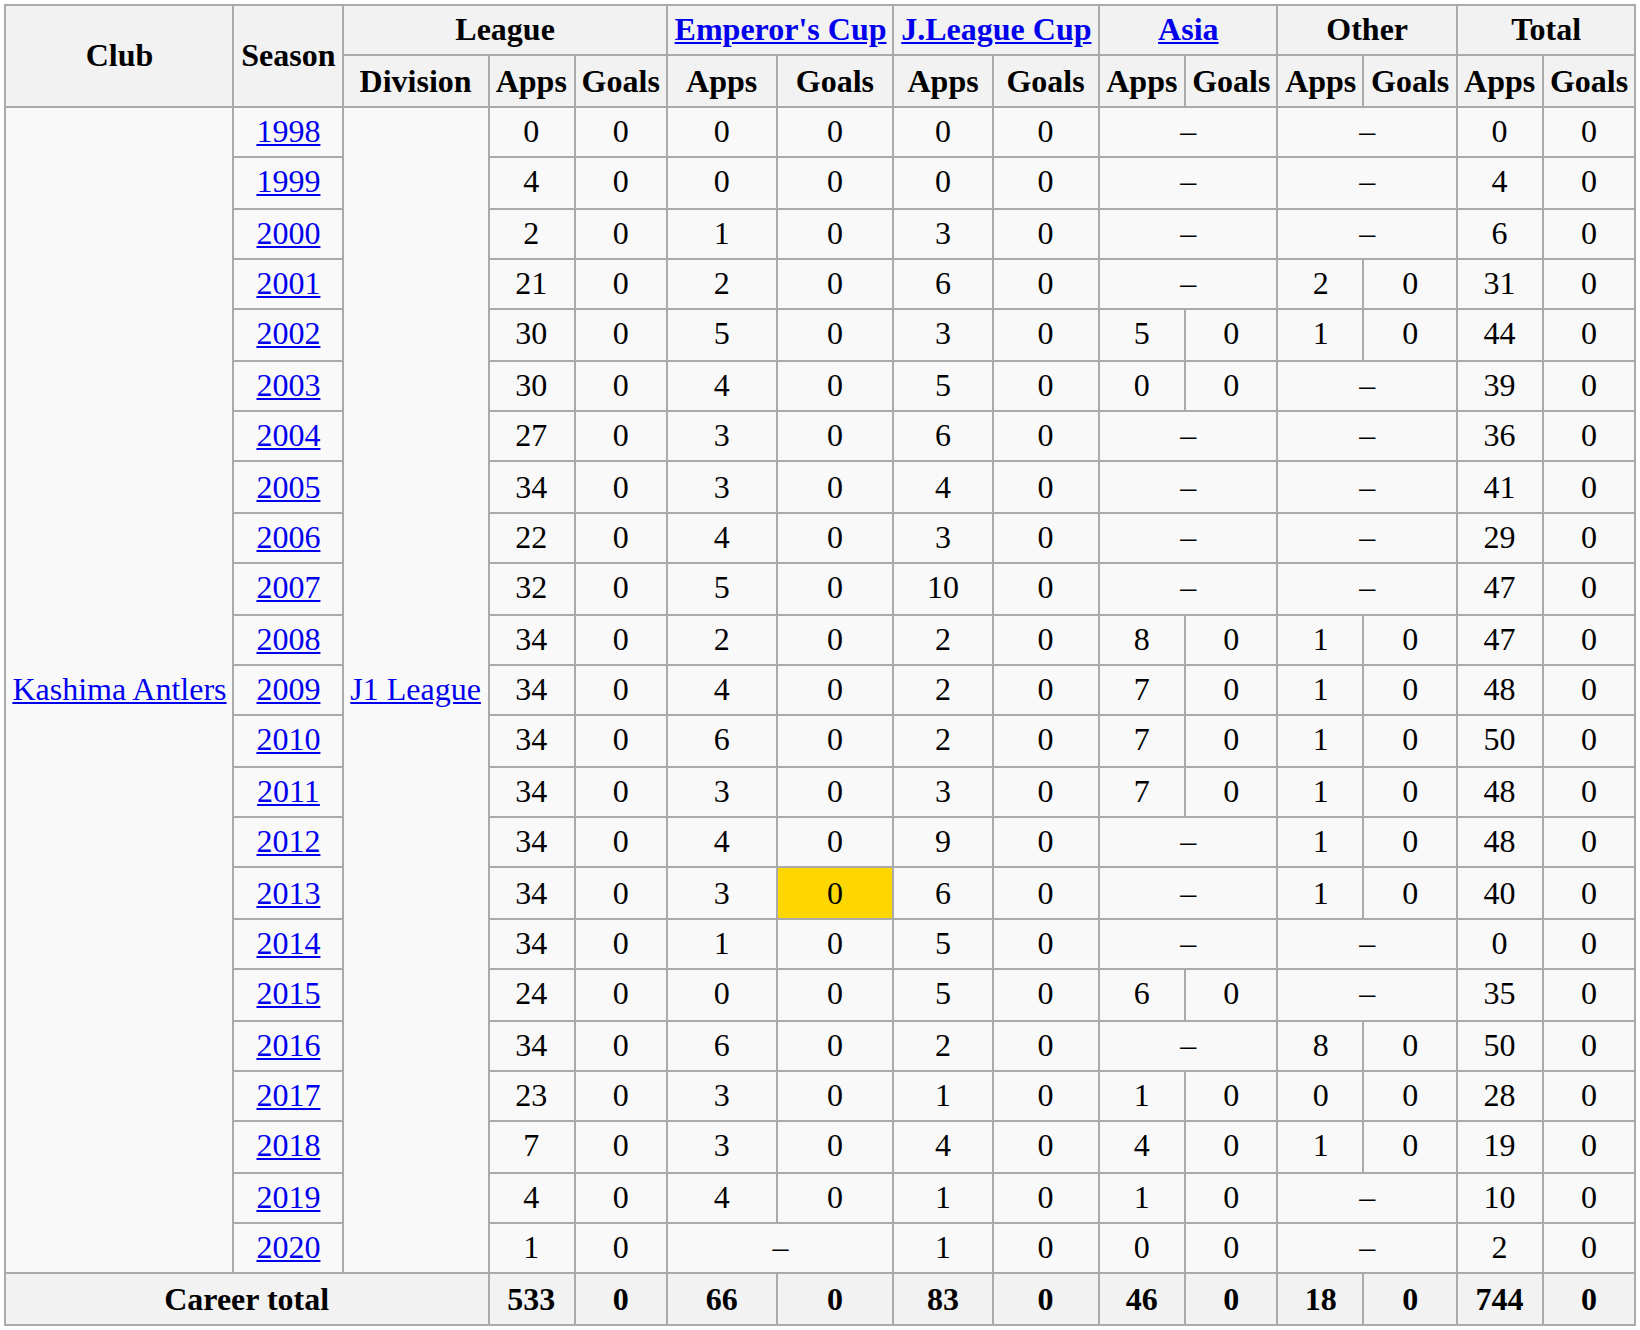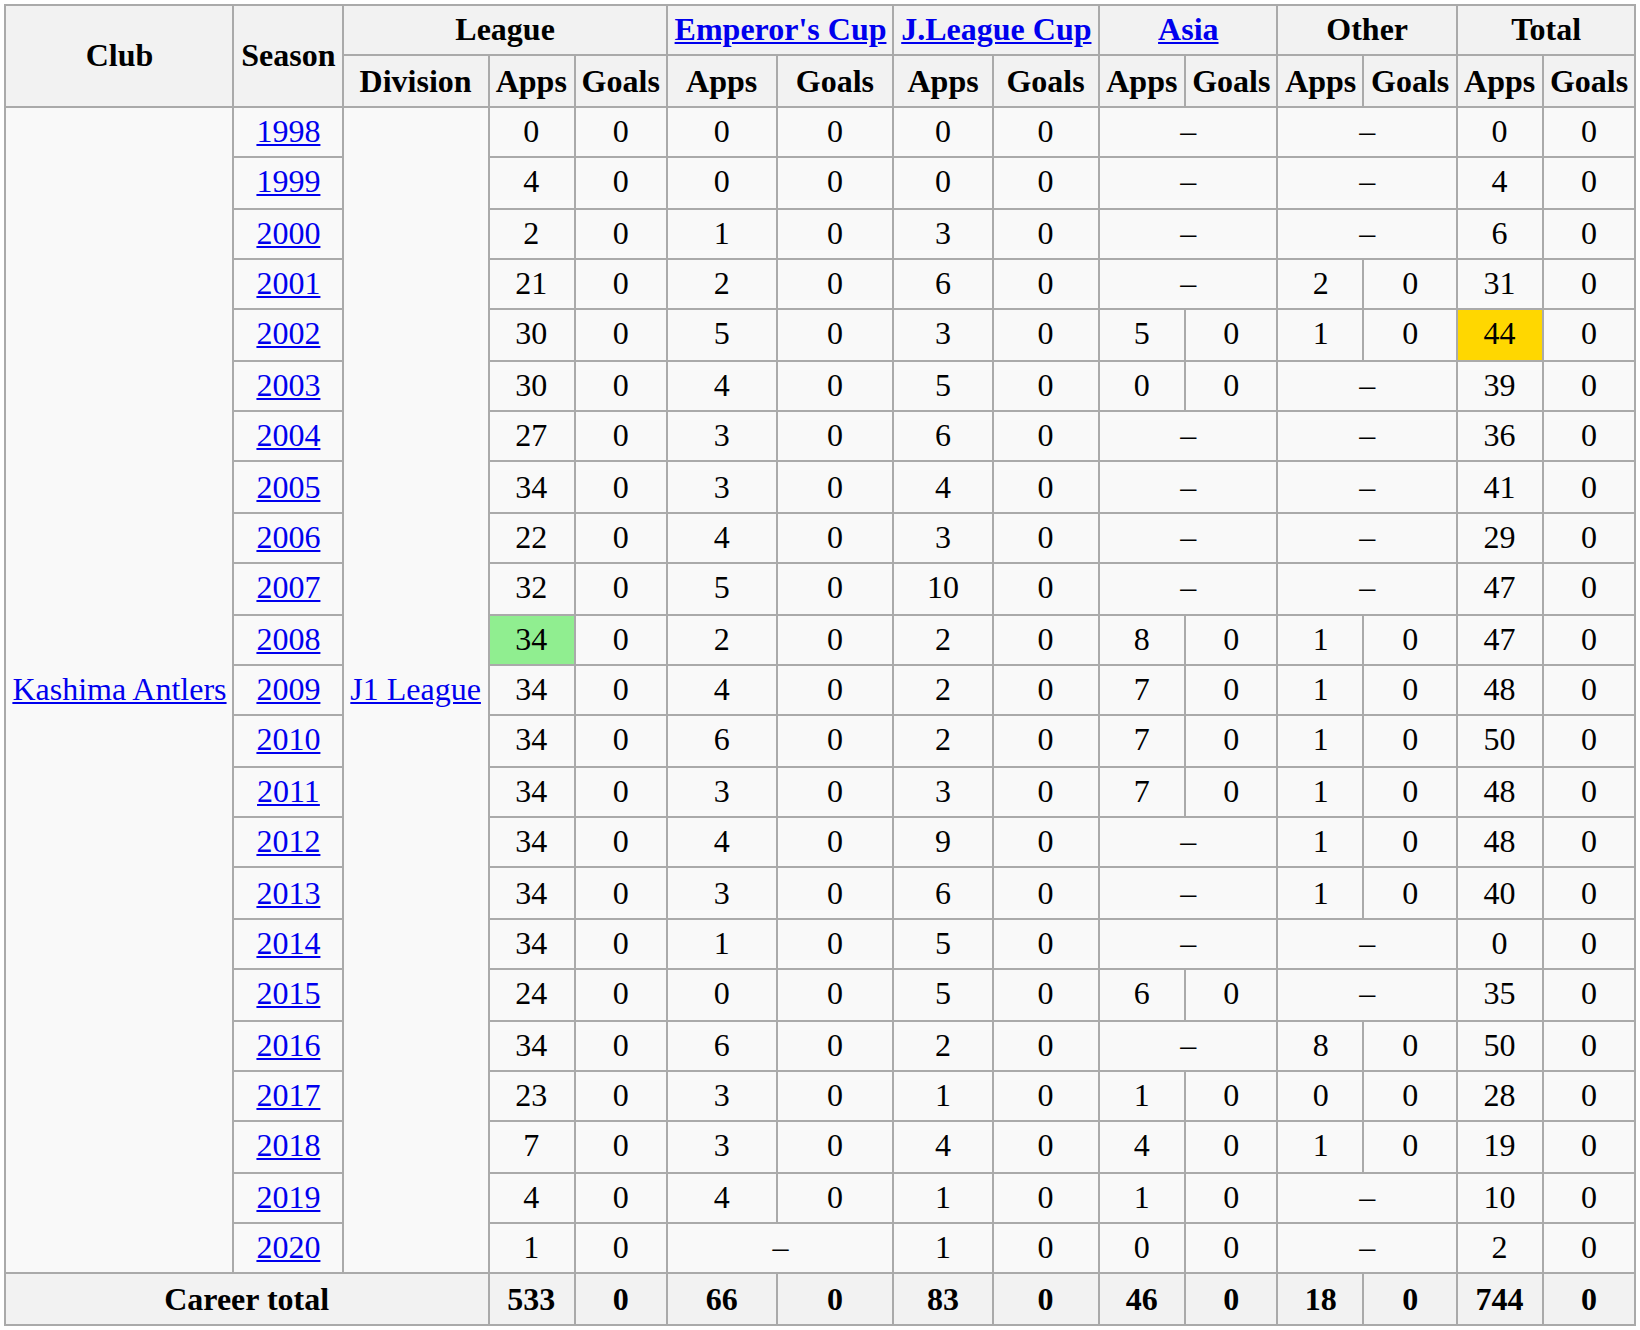(1500, 334) no background -> (1500, 334) gold background
(531, 638) no background -> (531, 638) lightgreen background
(835, 892) gold background -> (835, 892) no background
